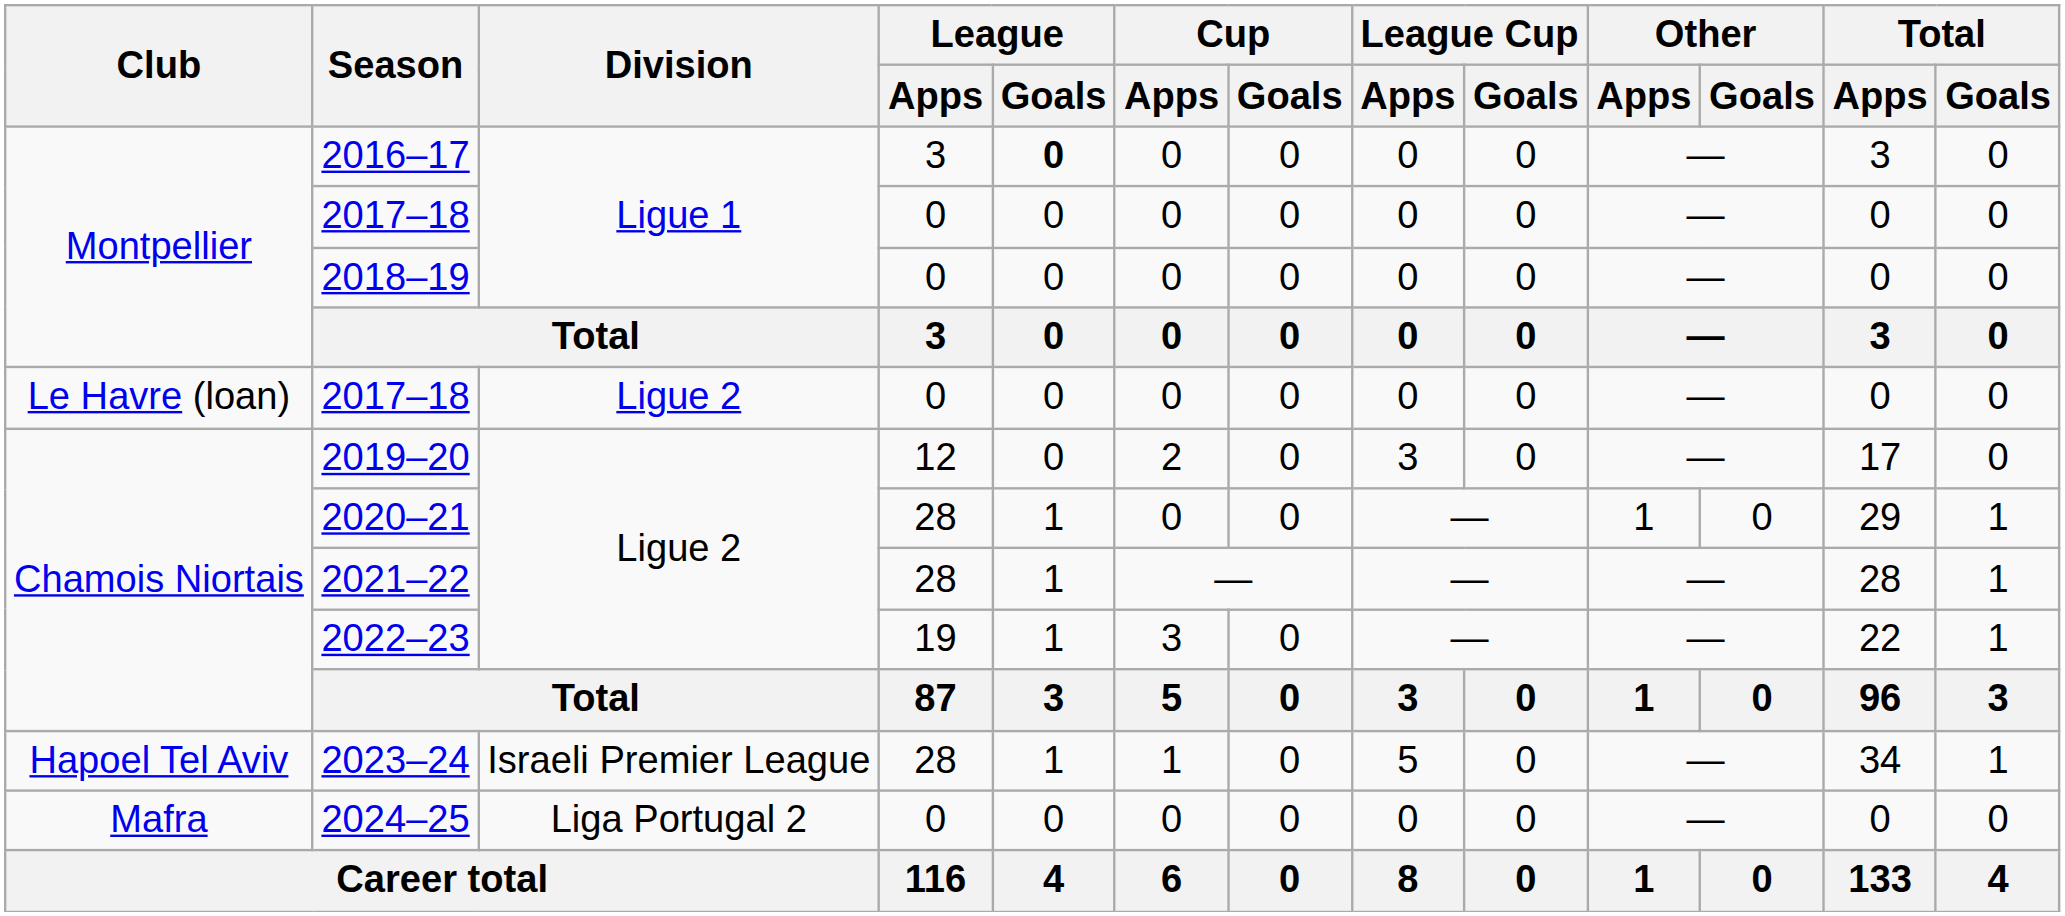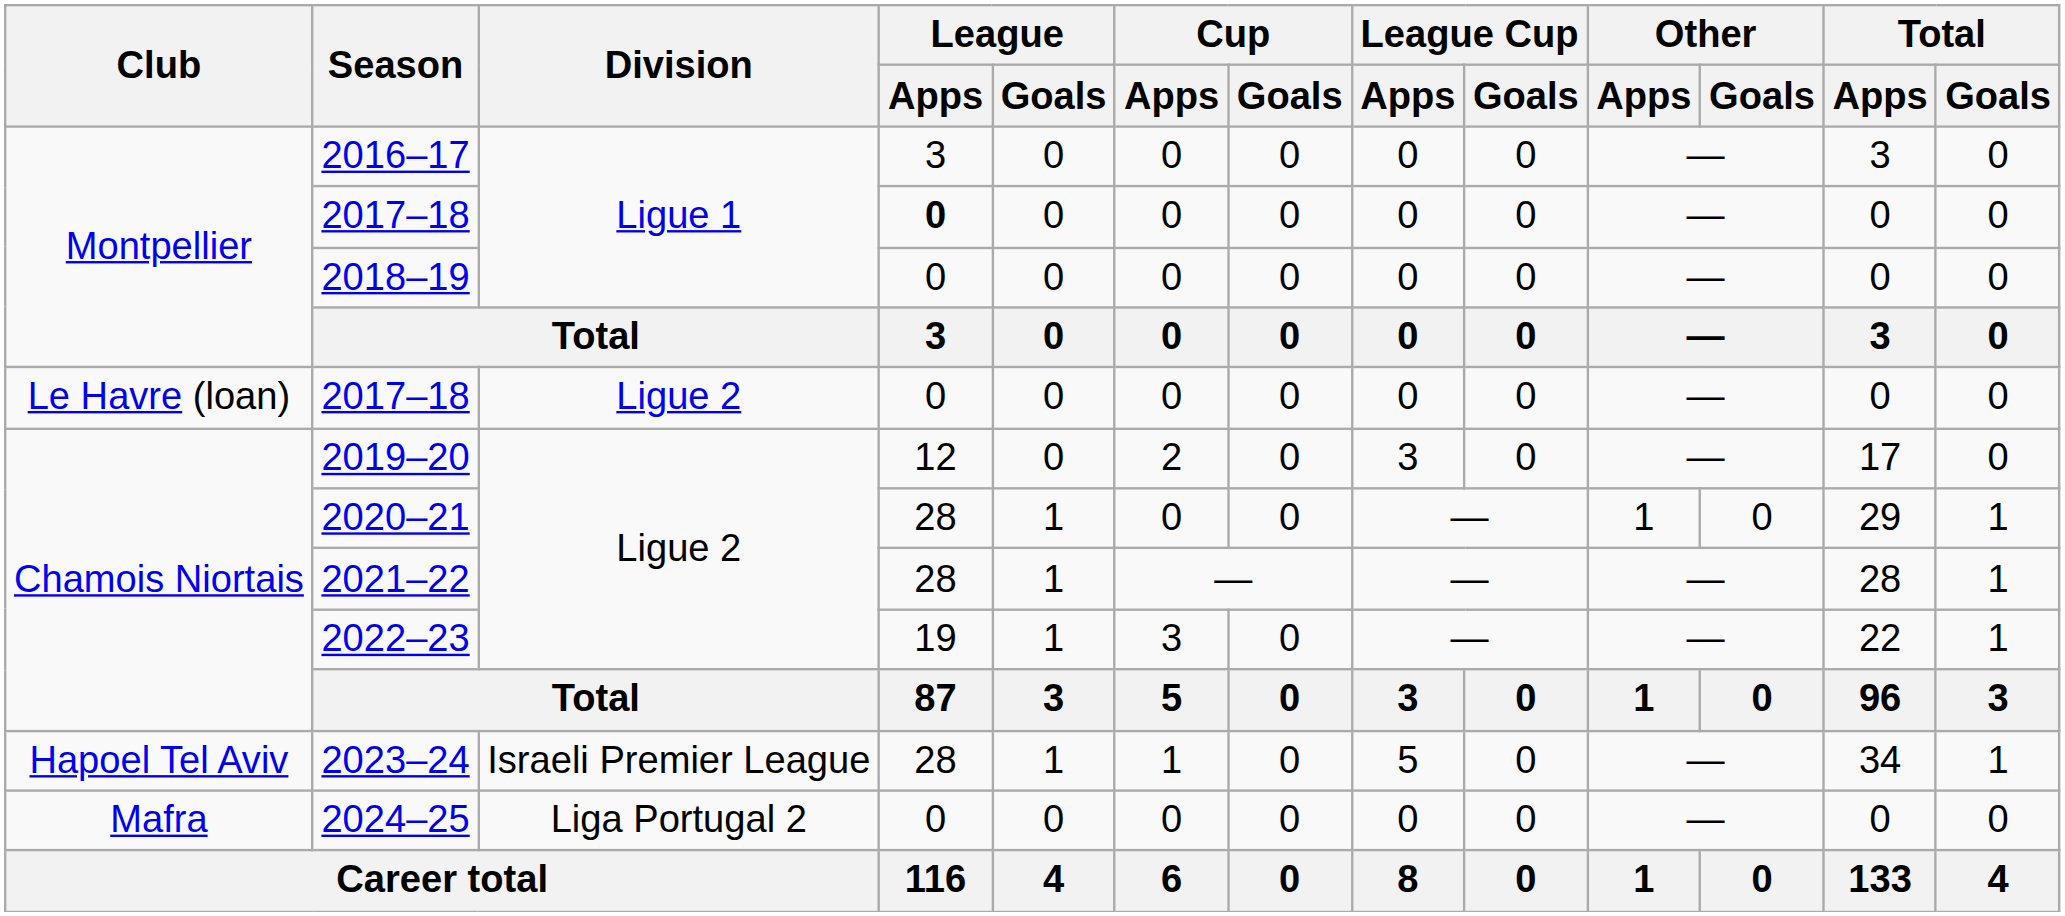(1054, 155) bold -> (1054, 155) normal
(936, 215) normal -> (936, 215) bold
